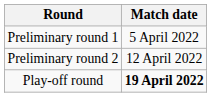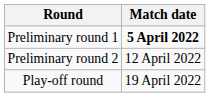(164, 37) normal -> (163, 37) bold
(164, 80) bold -> (163, 80) normal
